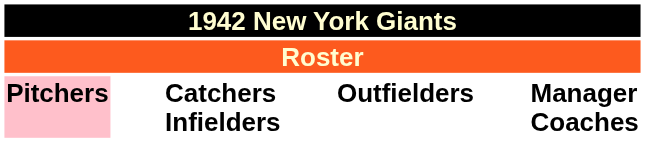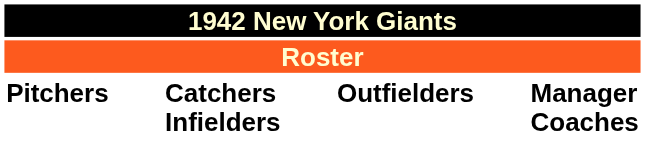(57, 92) pink background -> (57, 92) no background
